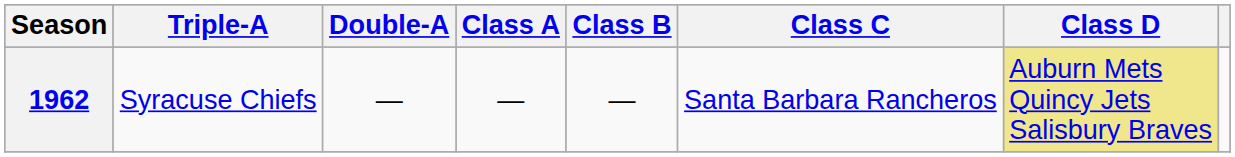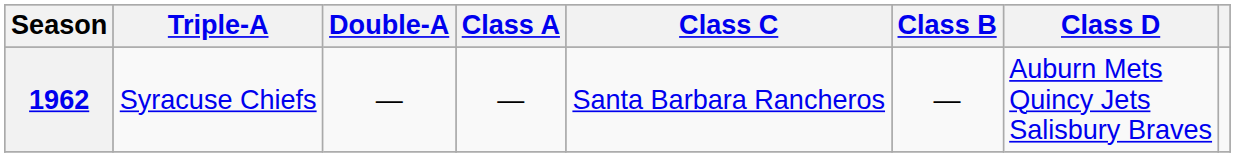columns swapped: (622, 25) <-> (840, 25)
(1111, 99) khaki background -> (1111, 99) no background
